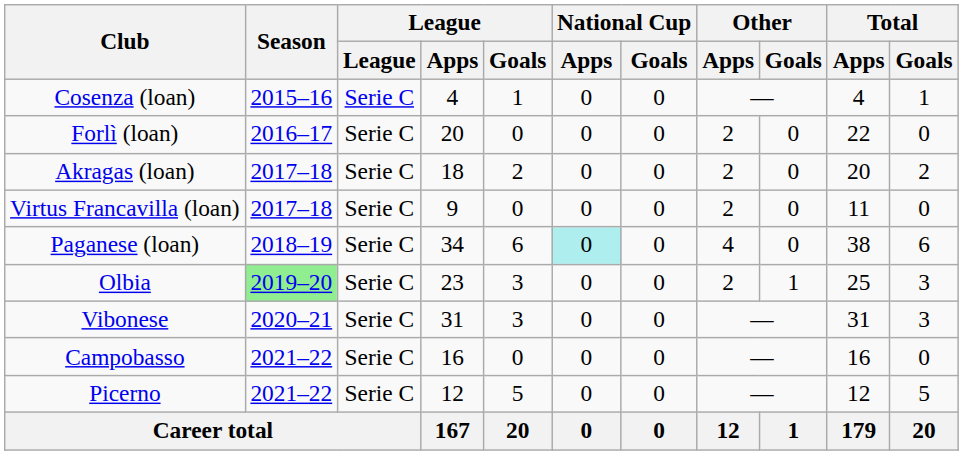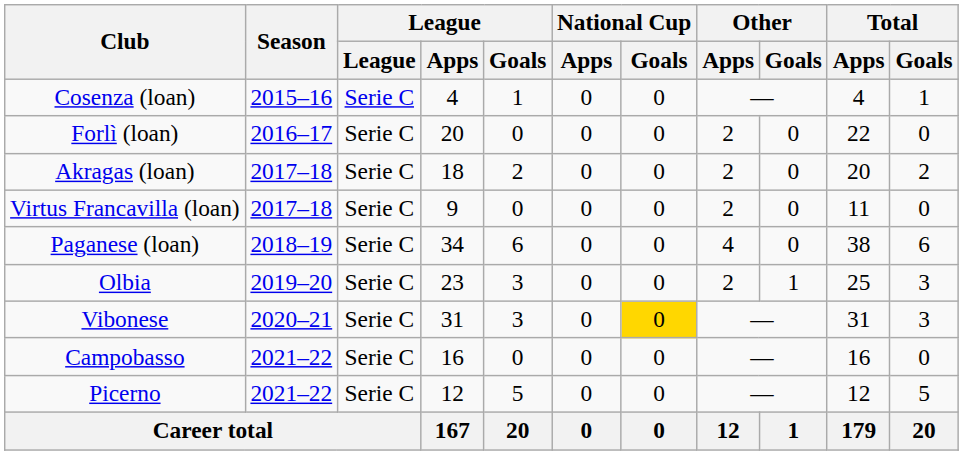(586, 245) paleturquoise background -> (586, 245) no background
(291, 282) lightgreen background -> (291, 282) no background
(659, 319) no background -> (659, 319) gold background
